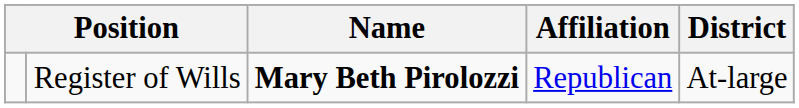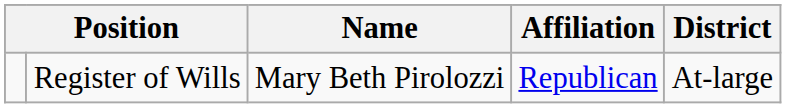(387, 77) bold -> (380, 77) normal
